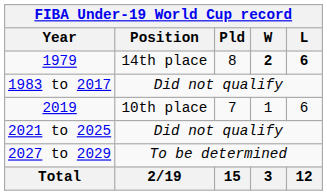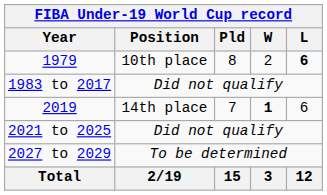(164, 63) 14th place -> (164, 63) 10th place
(268, 63) bold -> (268, 63) normal
(164, 109) 10th place -> (164, 109) 14th place
(268, 109) normal -> (268, 109) bold
